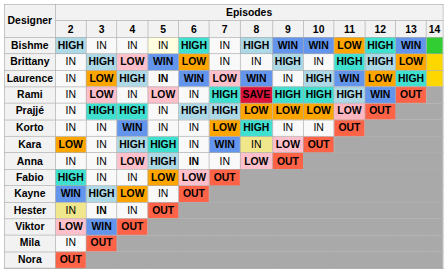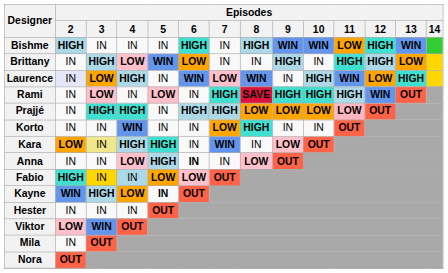(163, 45) lightyellow background -> (163, 45) no background
(71, 78) no background -> (71, 78) lavender background
(163, 78) bold -> (163, 78) normal
(102, 144) no background -> (102, 144) khaki background
(256, 144) khaki background -> (256, 144) no background
(102, 177) no background -> (102, 177) gold background
(132, 177) no background -> (132, 177) lightblue background
(163, 194) normal -> (163, 194) bold
(71, 210) khaki background -> (71, 210) no background
(102, 210) bold -> (102, 210) normal
